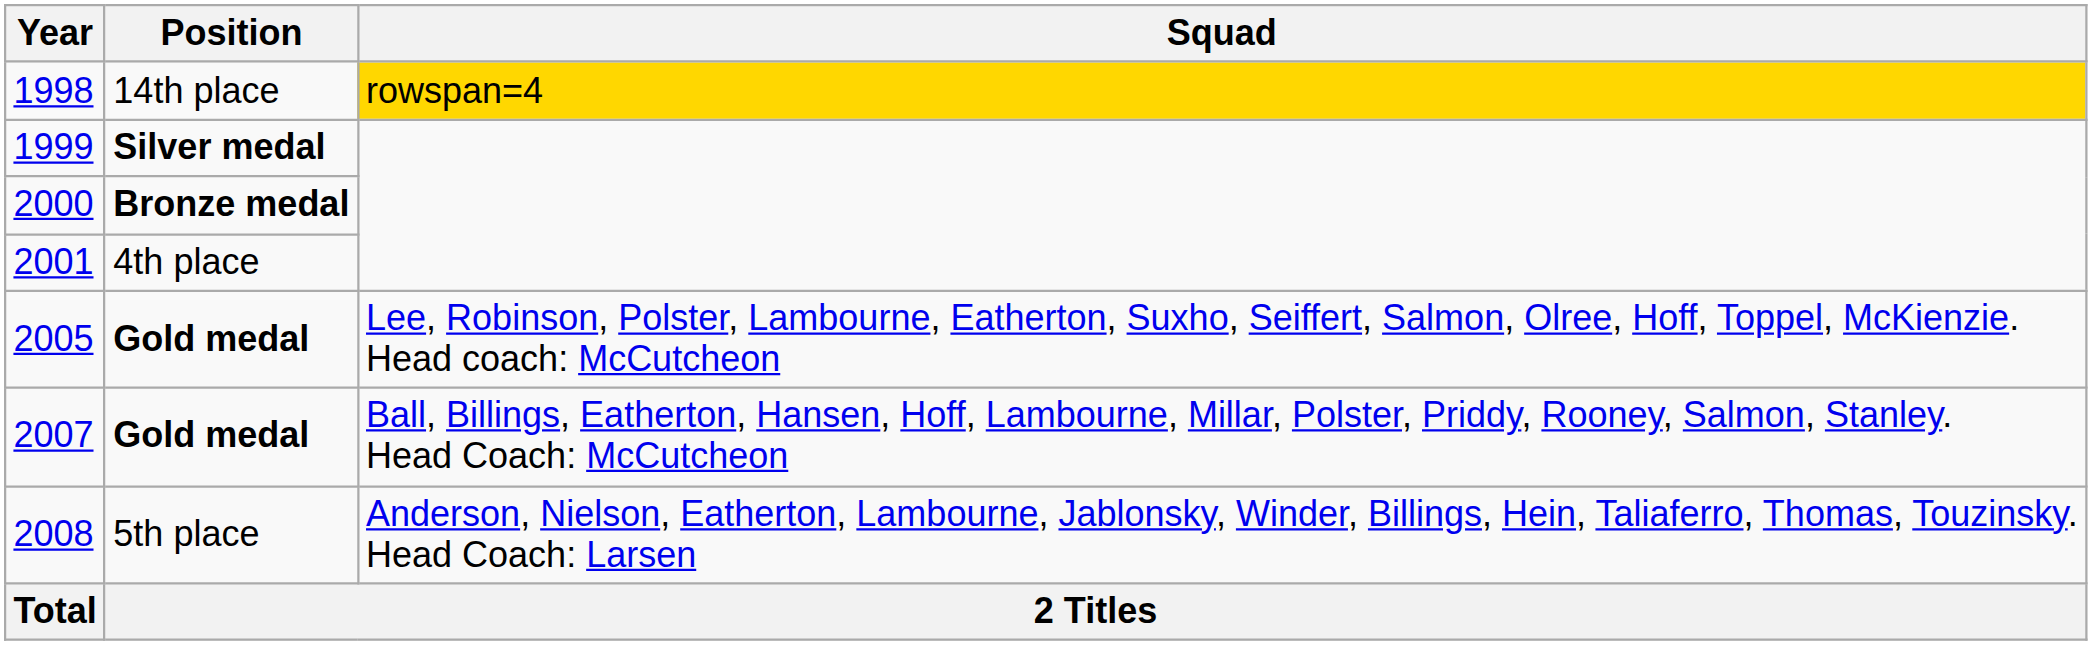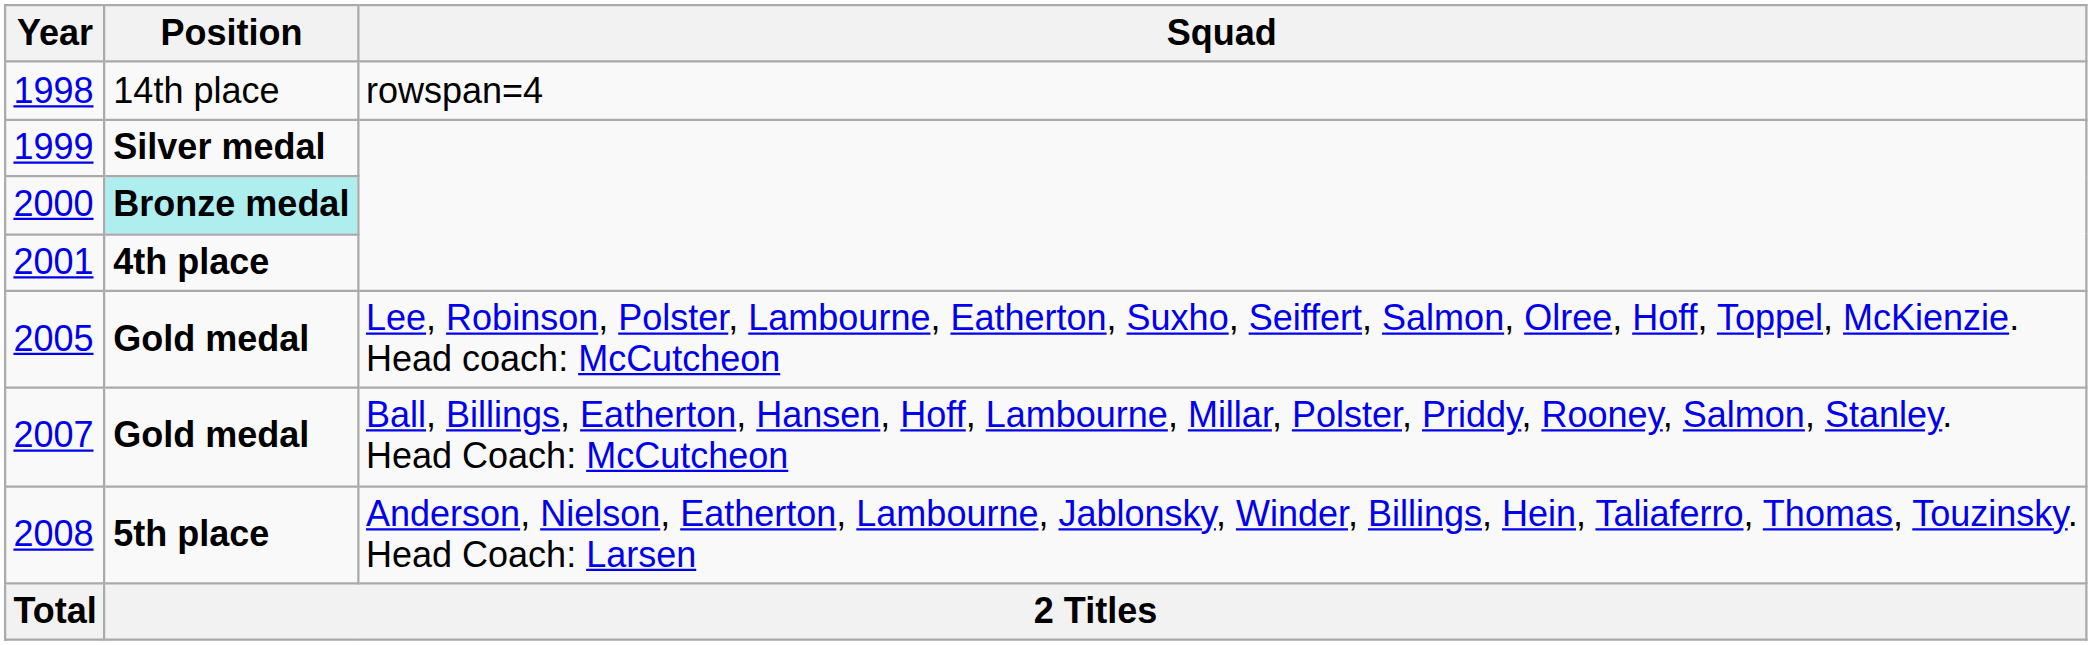(455, 90) gold background -> (455, 90) no background
(231, 204) no background -> (231, 204) paleturquoise background
(186, 261) normal -> (191, 261) bold
(186, 533) normal -> (191, 533) bold
